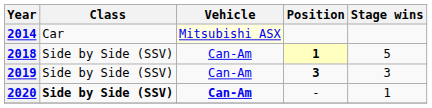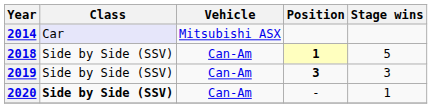(53, 34) no background -> (53, 34) lavender background
(230, 34) lightyellow background -> (230, 34) no background
(230, 93) bold -> (230, 93) normal
